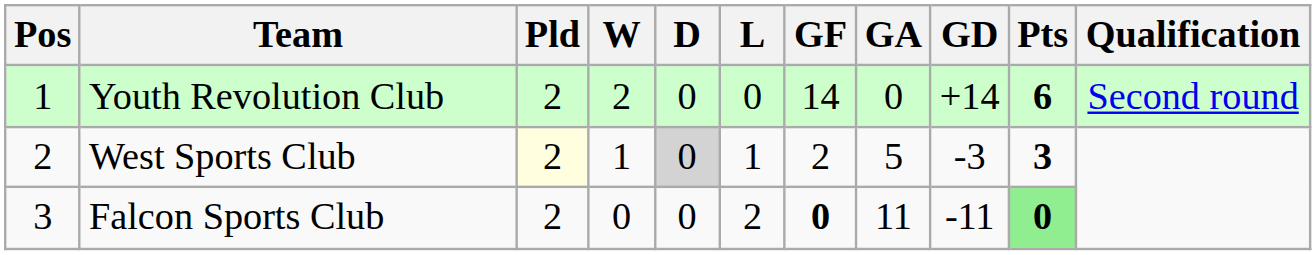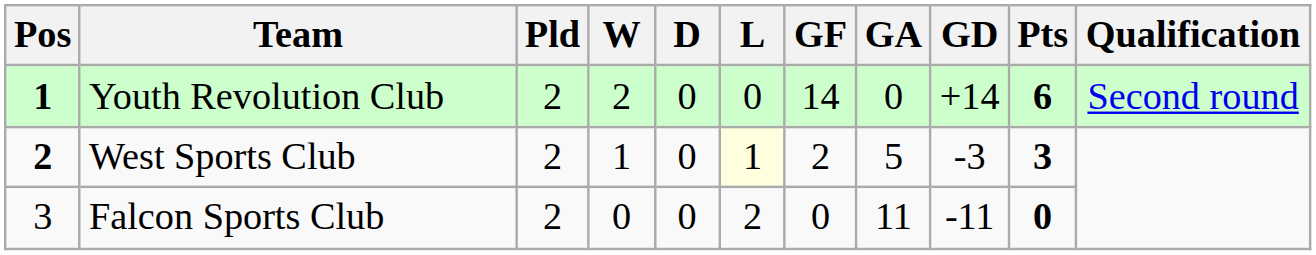(43, 95) normal -> (43, 95) bold
(43, 156) normal -> (43, 156) bold
(553, 156) lightyellow background -> (553, 156) no background
(687, 156) lightgrey background -> (687, 156) no background
(753, 156) no background -> (753, 156) lightyellow background
(821, 216) bold -> (821, 216) normal
(1043, 216) lightgreen background -> (1043, 216) no background
